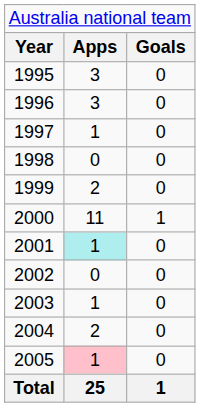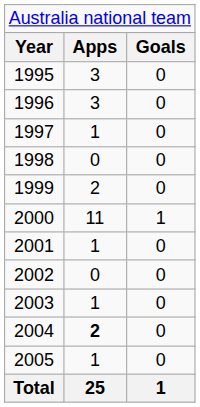(95, 246) paleturquoise background -> (95, 246) no background
(95, 331) normal -> (95, 331) bold
(95, 359) pink background -> (95, 359) no background
